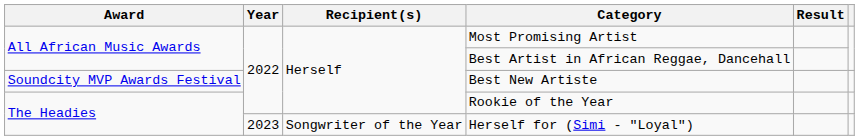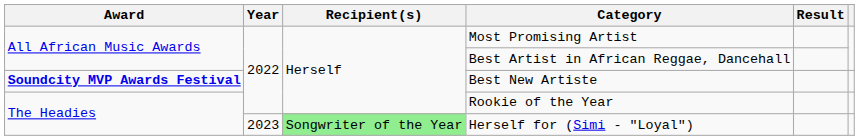(124, 81) normal -> (124, 81) bold
(374, 125) no background -> (374, 125) lightgreen background
